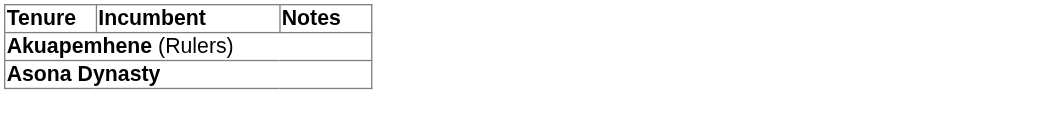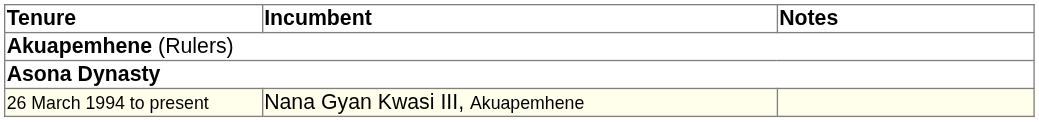+ row: (108, 103)
